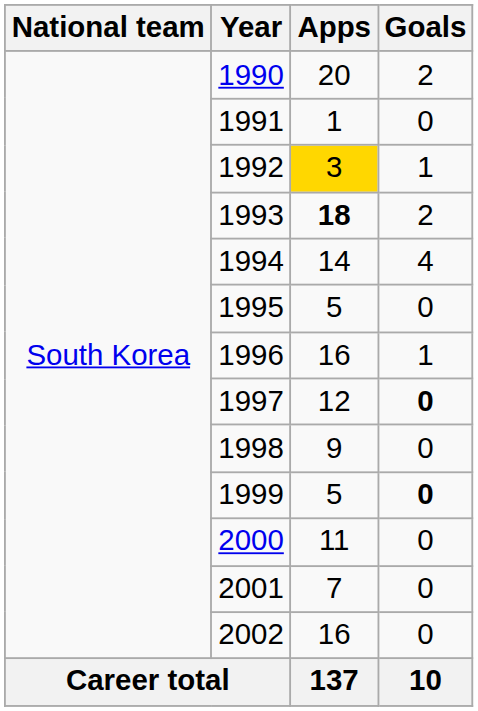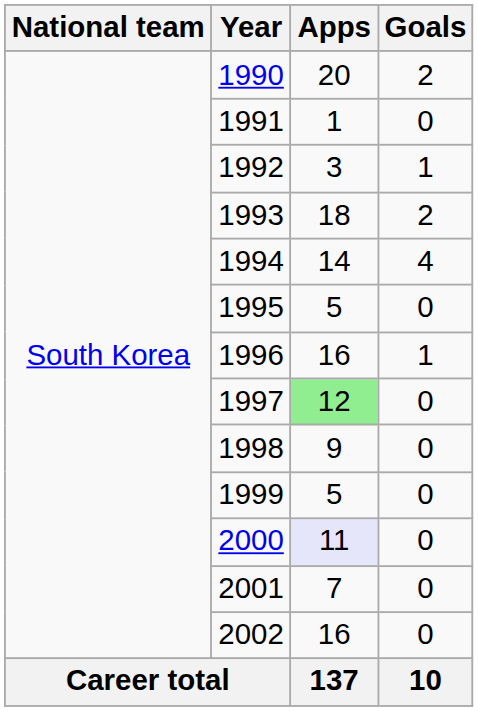(334, 167) gold background -> (334, 167) no background
(334, 214) bold -> (334, 214) normal
(334, 401) no background -> (334, 401) lightgreen background
(425, 401) bold -> (425, 401) normal
(425, 494) bold -> (425, 494) normal
(334, 541) no background -> (334, 541) lavender background
